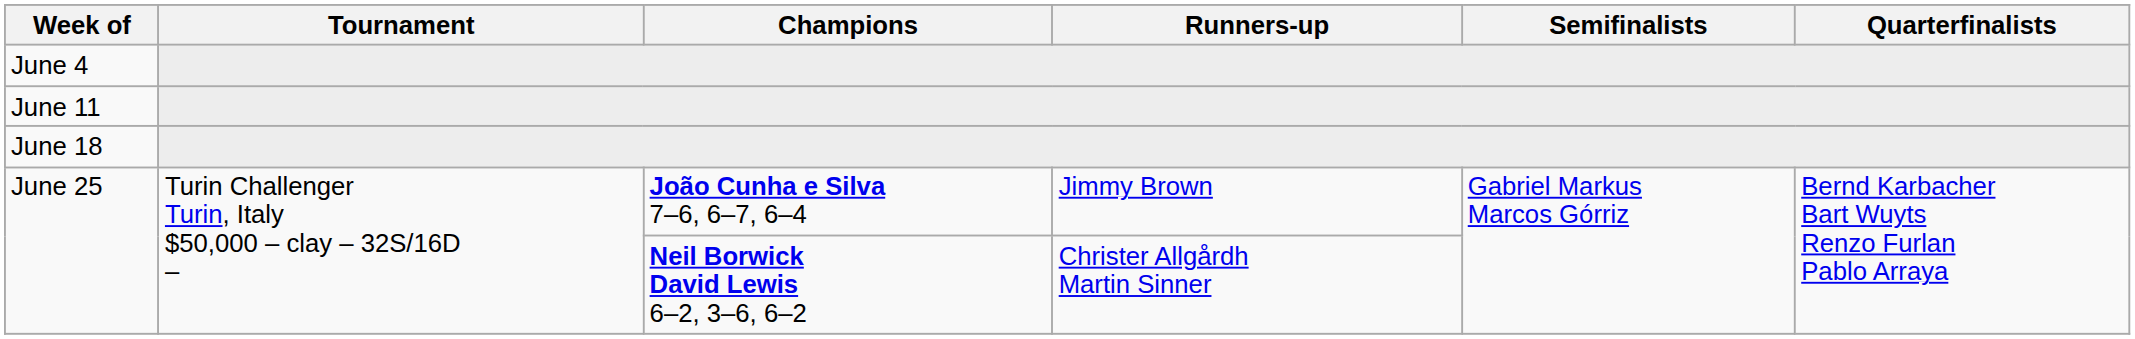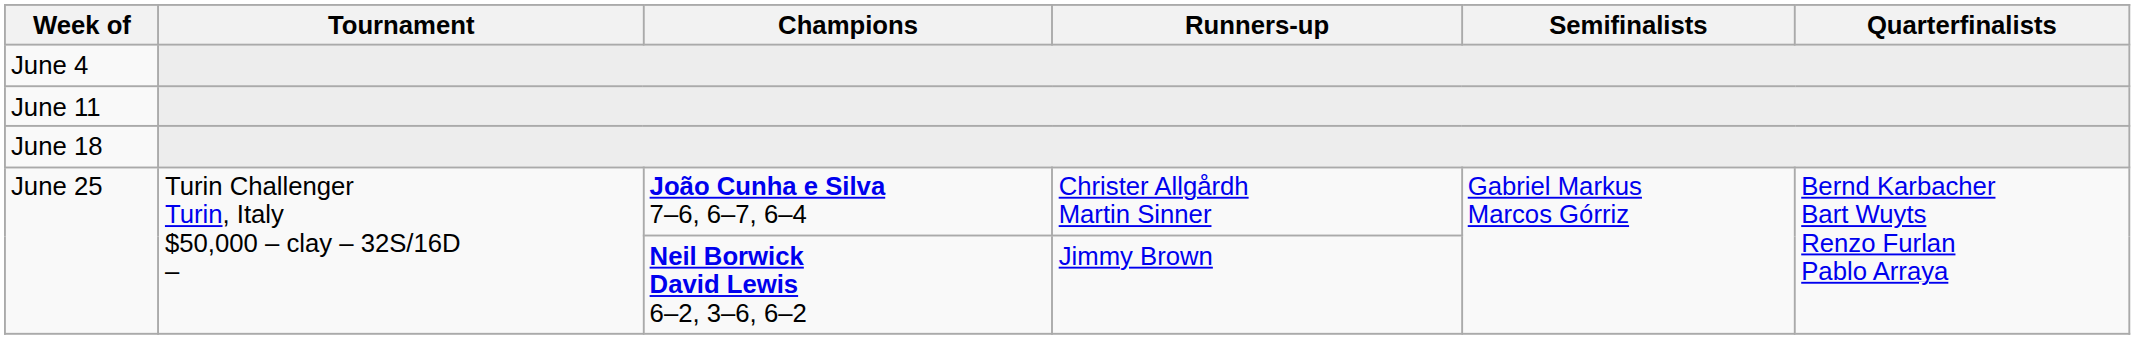(1136, 187) Jimmy Brown -> (1154, 201) Christer Allgårdh Martin Sinner
(1154, 270) Christer Allgårdh Martin Sinner -> (1136, 256) Jimmy Brown
